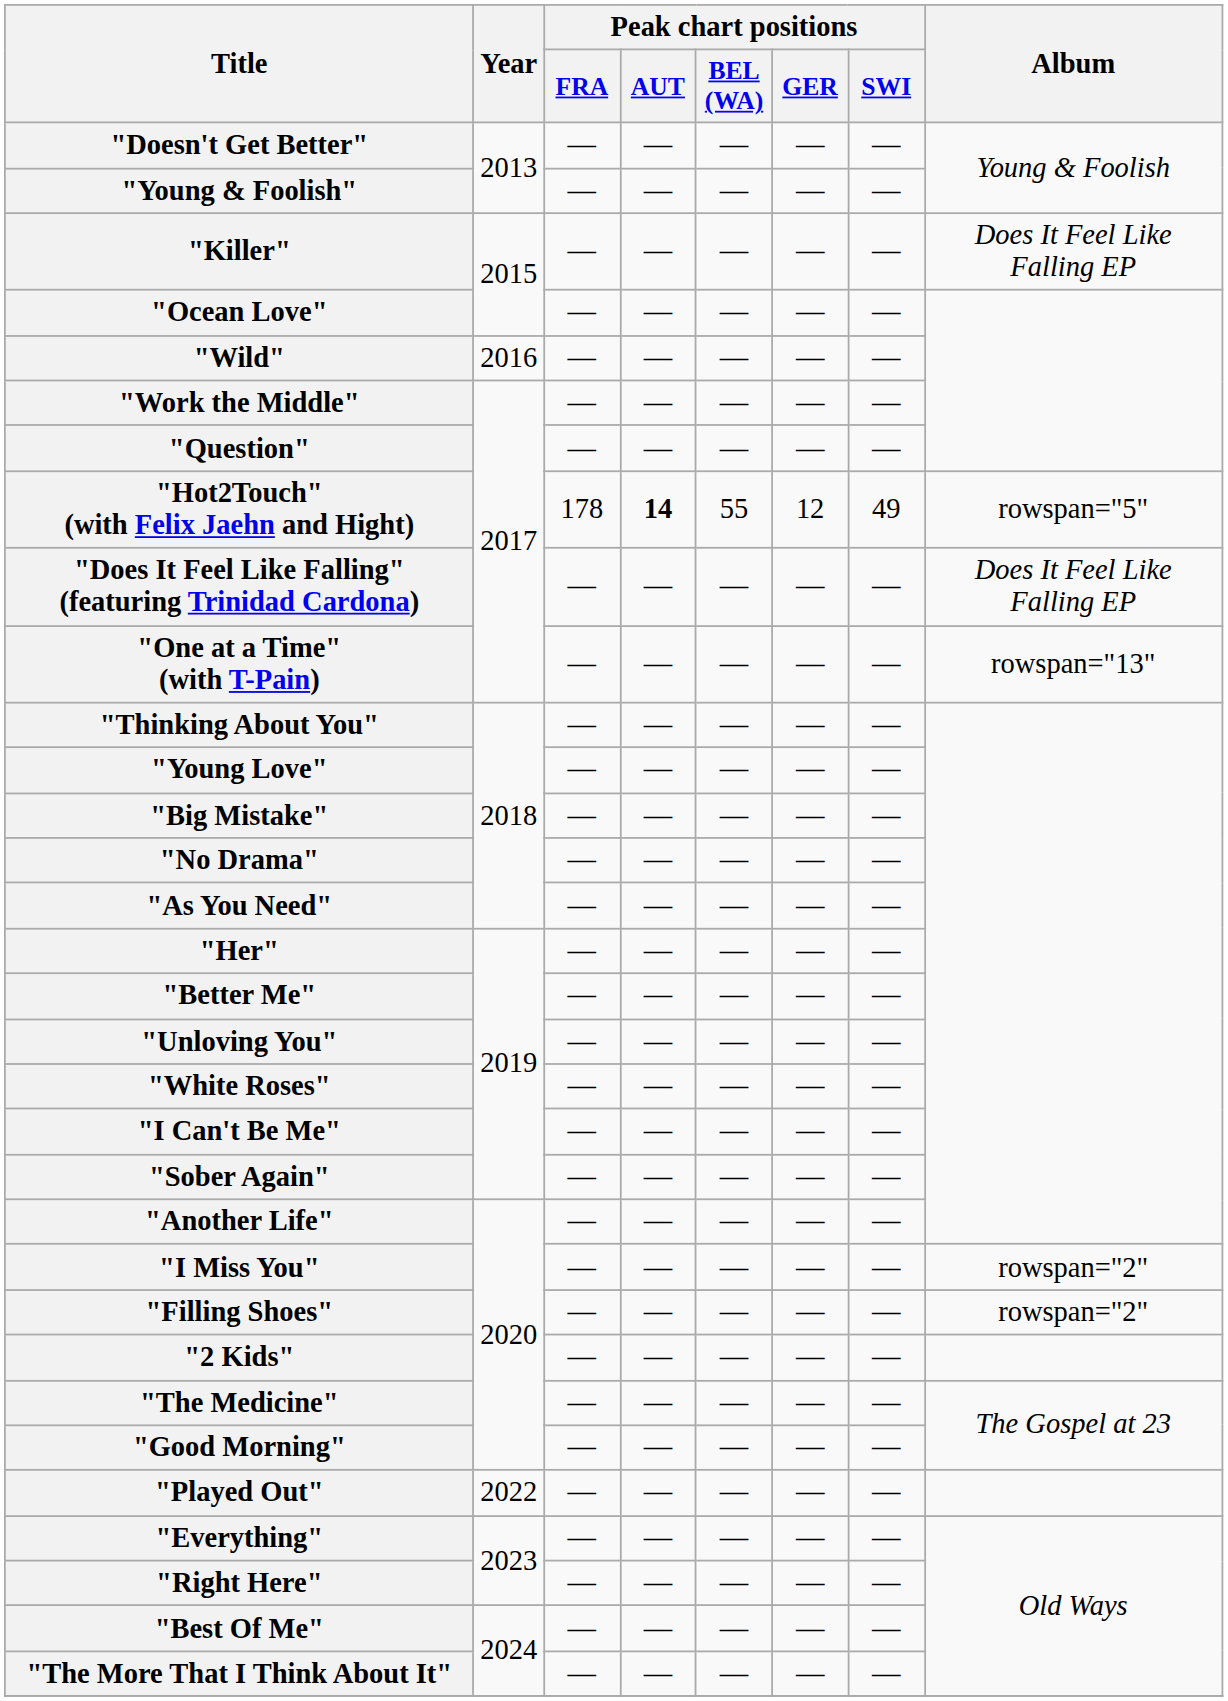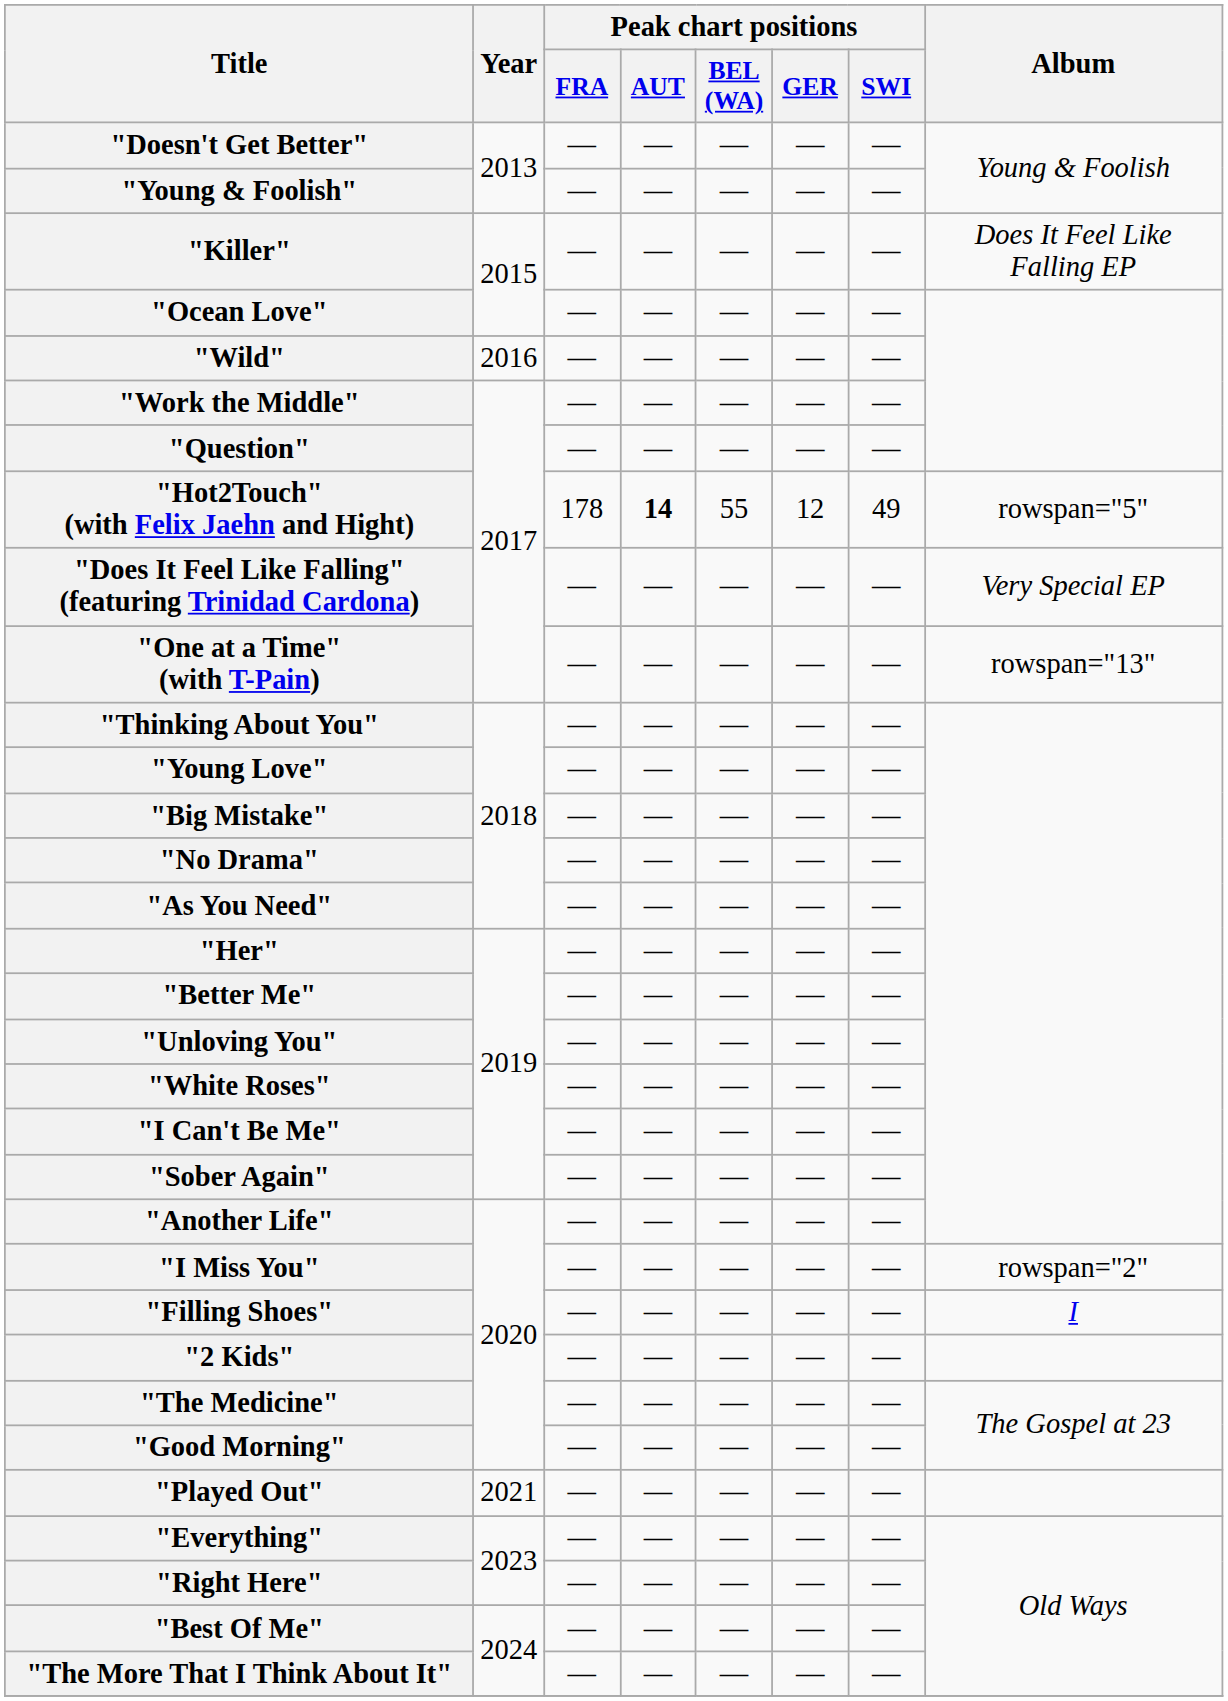(1073, 586) Does It Feel Like Falling EP -> (1073, 586) Very Special EP
(1073, 1311) rowspan="2" -> (1073, 1311) I
(509, 1492) 2022 -> (509, 1492) 2021
